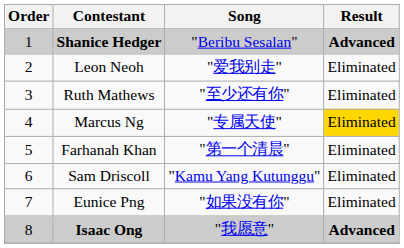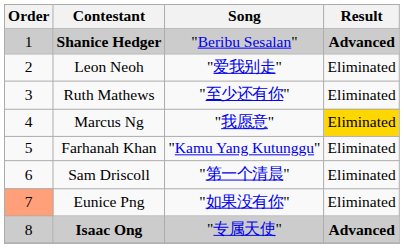(244, 122) "专属天使" -> (244, 122) "我愿意"
(244, 149) "第一个清晨" -> (244, 148) "Kamu Yang Kutunggu"
(244, 176) "Kamu Yang Kutunggu" -> (244, 174) "第一个清晨"
(29, 202) no background -> (29, 202) lightsalmon background
(244, 229) "我愿意" -> (244, 229) "专属天使"
